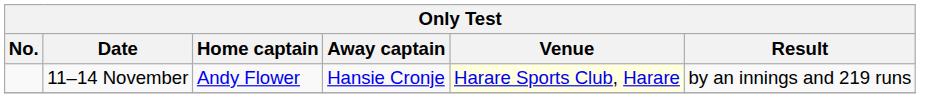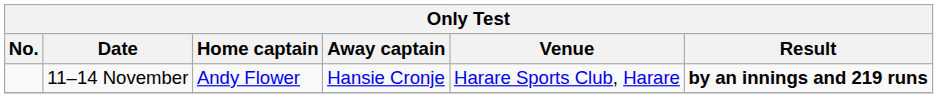(567, 78) lightyellow background -> (567, 78) no background
(800, 78) normal -> (808, 78) bold
